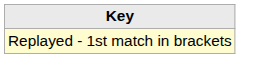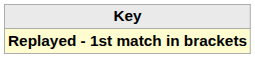(120, 41) normal -> (128, 41) bold
